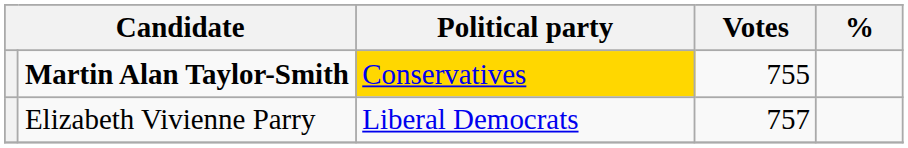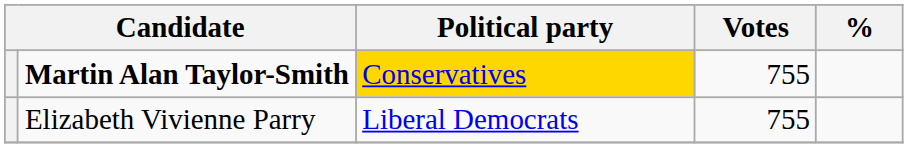(788, 119) 757 -> (788, 119) 755
